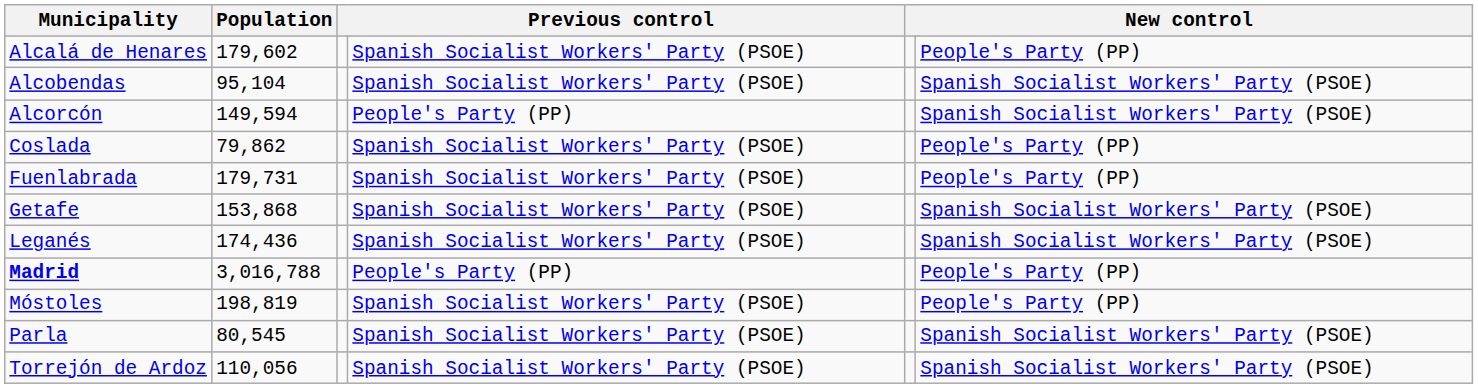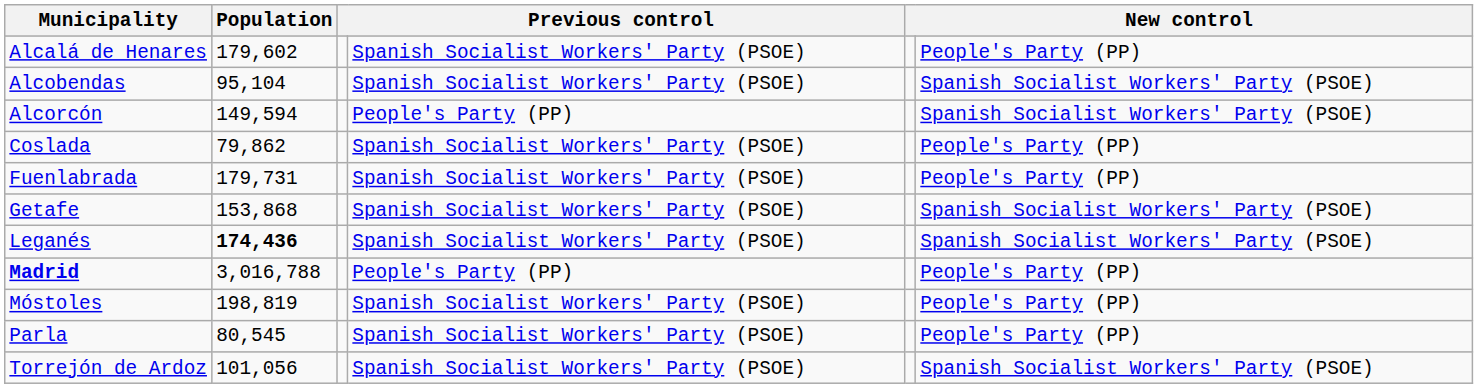(257, 242) normal -> (257, 242) bold
(1147, 336) Spanish Socialist Workers' Party (PSOE) -> (1031, 336) People's Party (PP)
(257, 368) 110,056 -> (257, 368) 101,056
